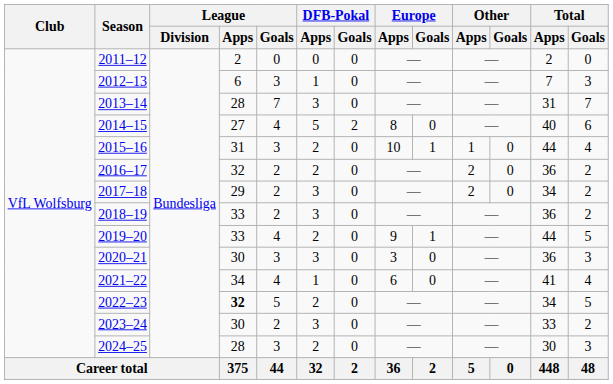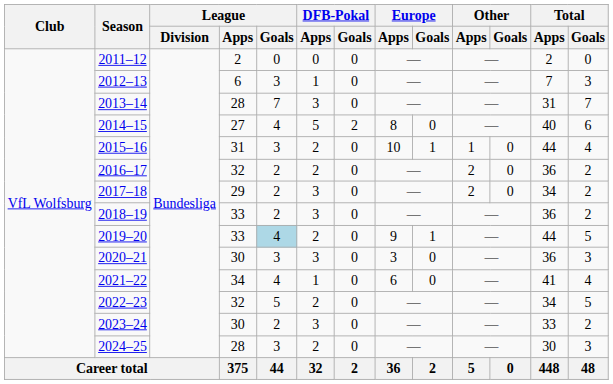(277, 236) no background -> (277, 236) lightblue background
(238, 302) bold -> (238, 302) normal
